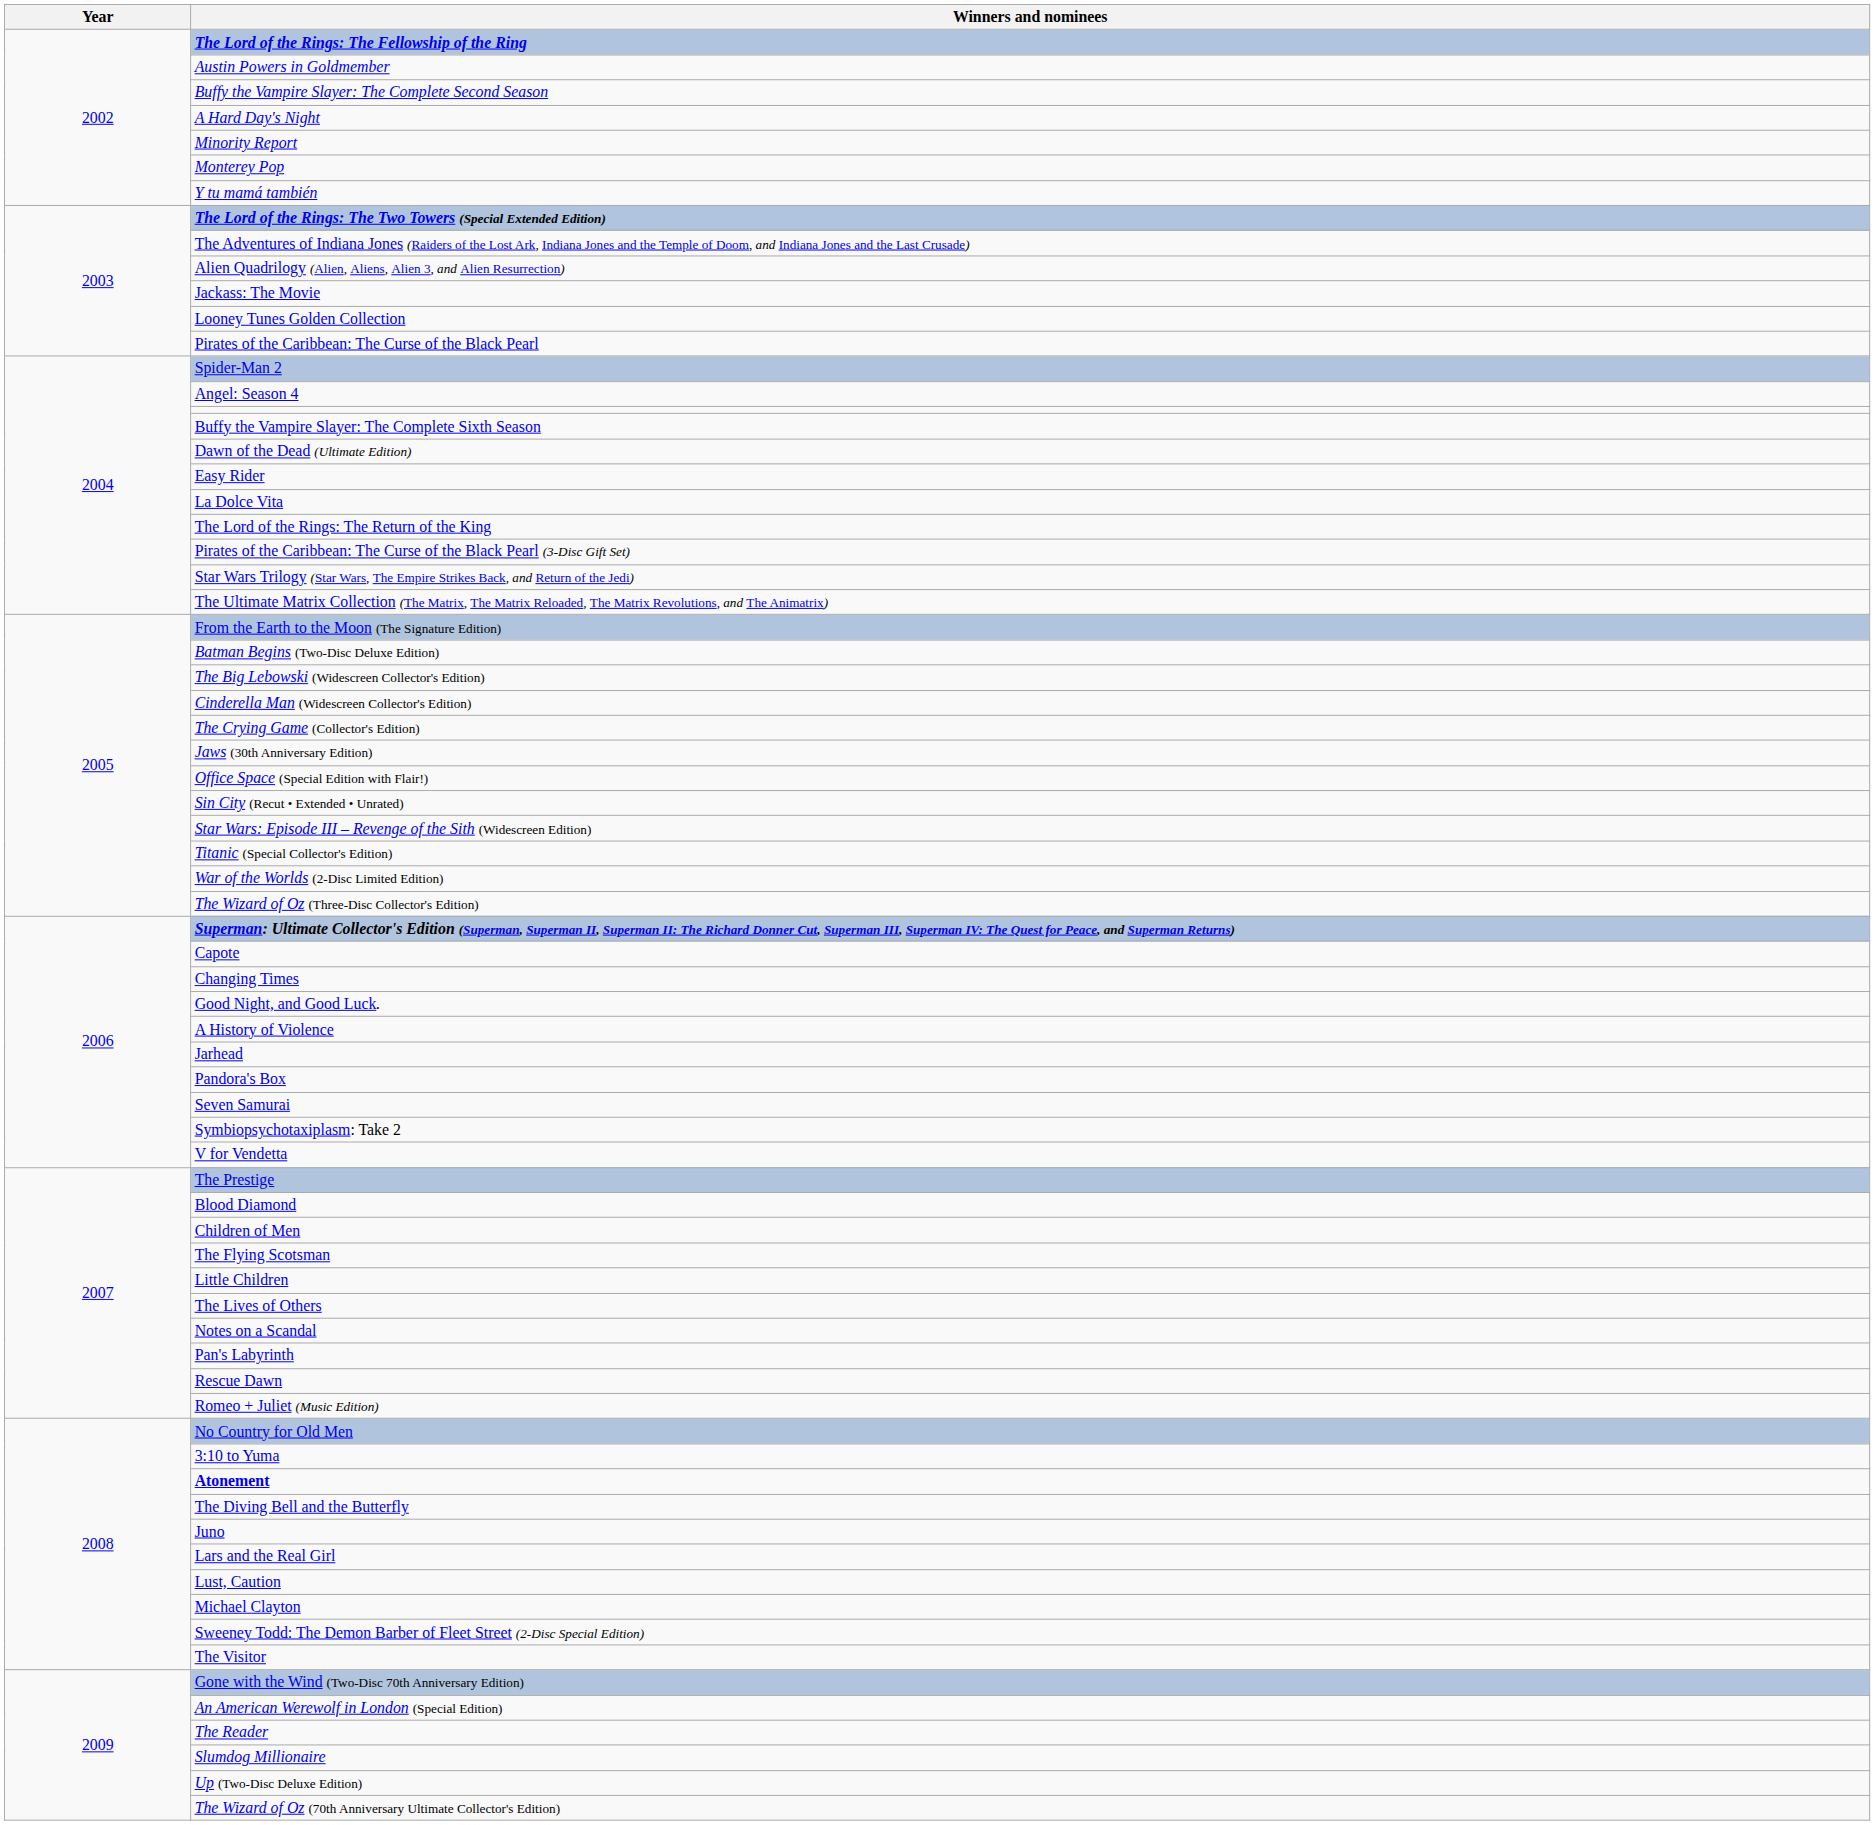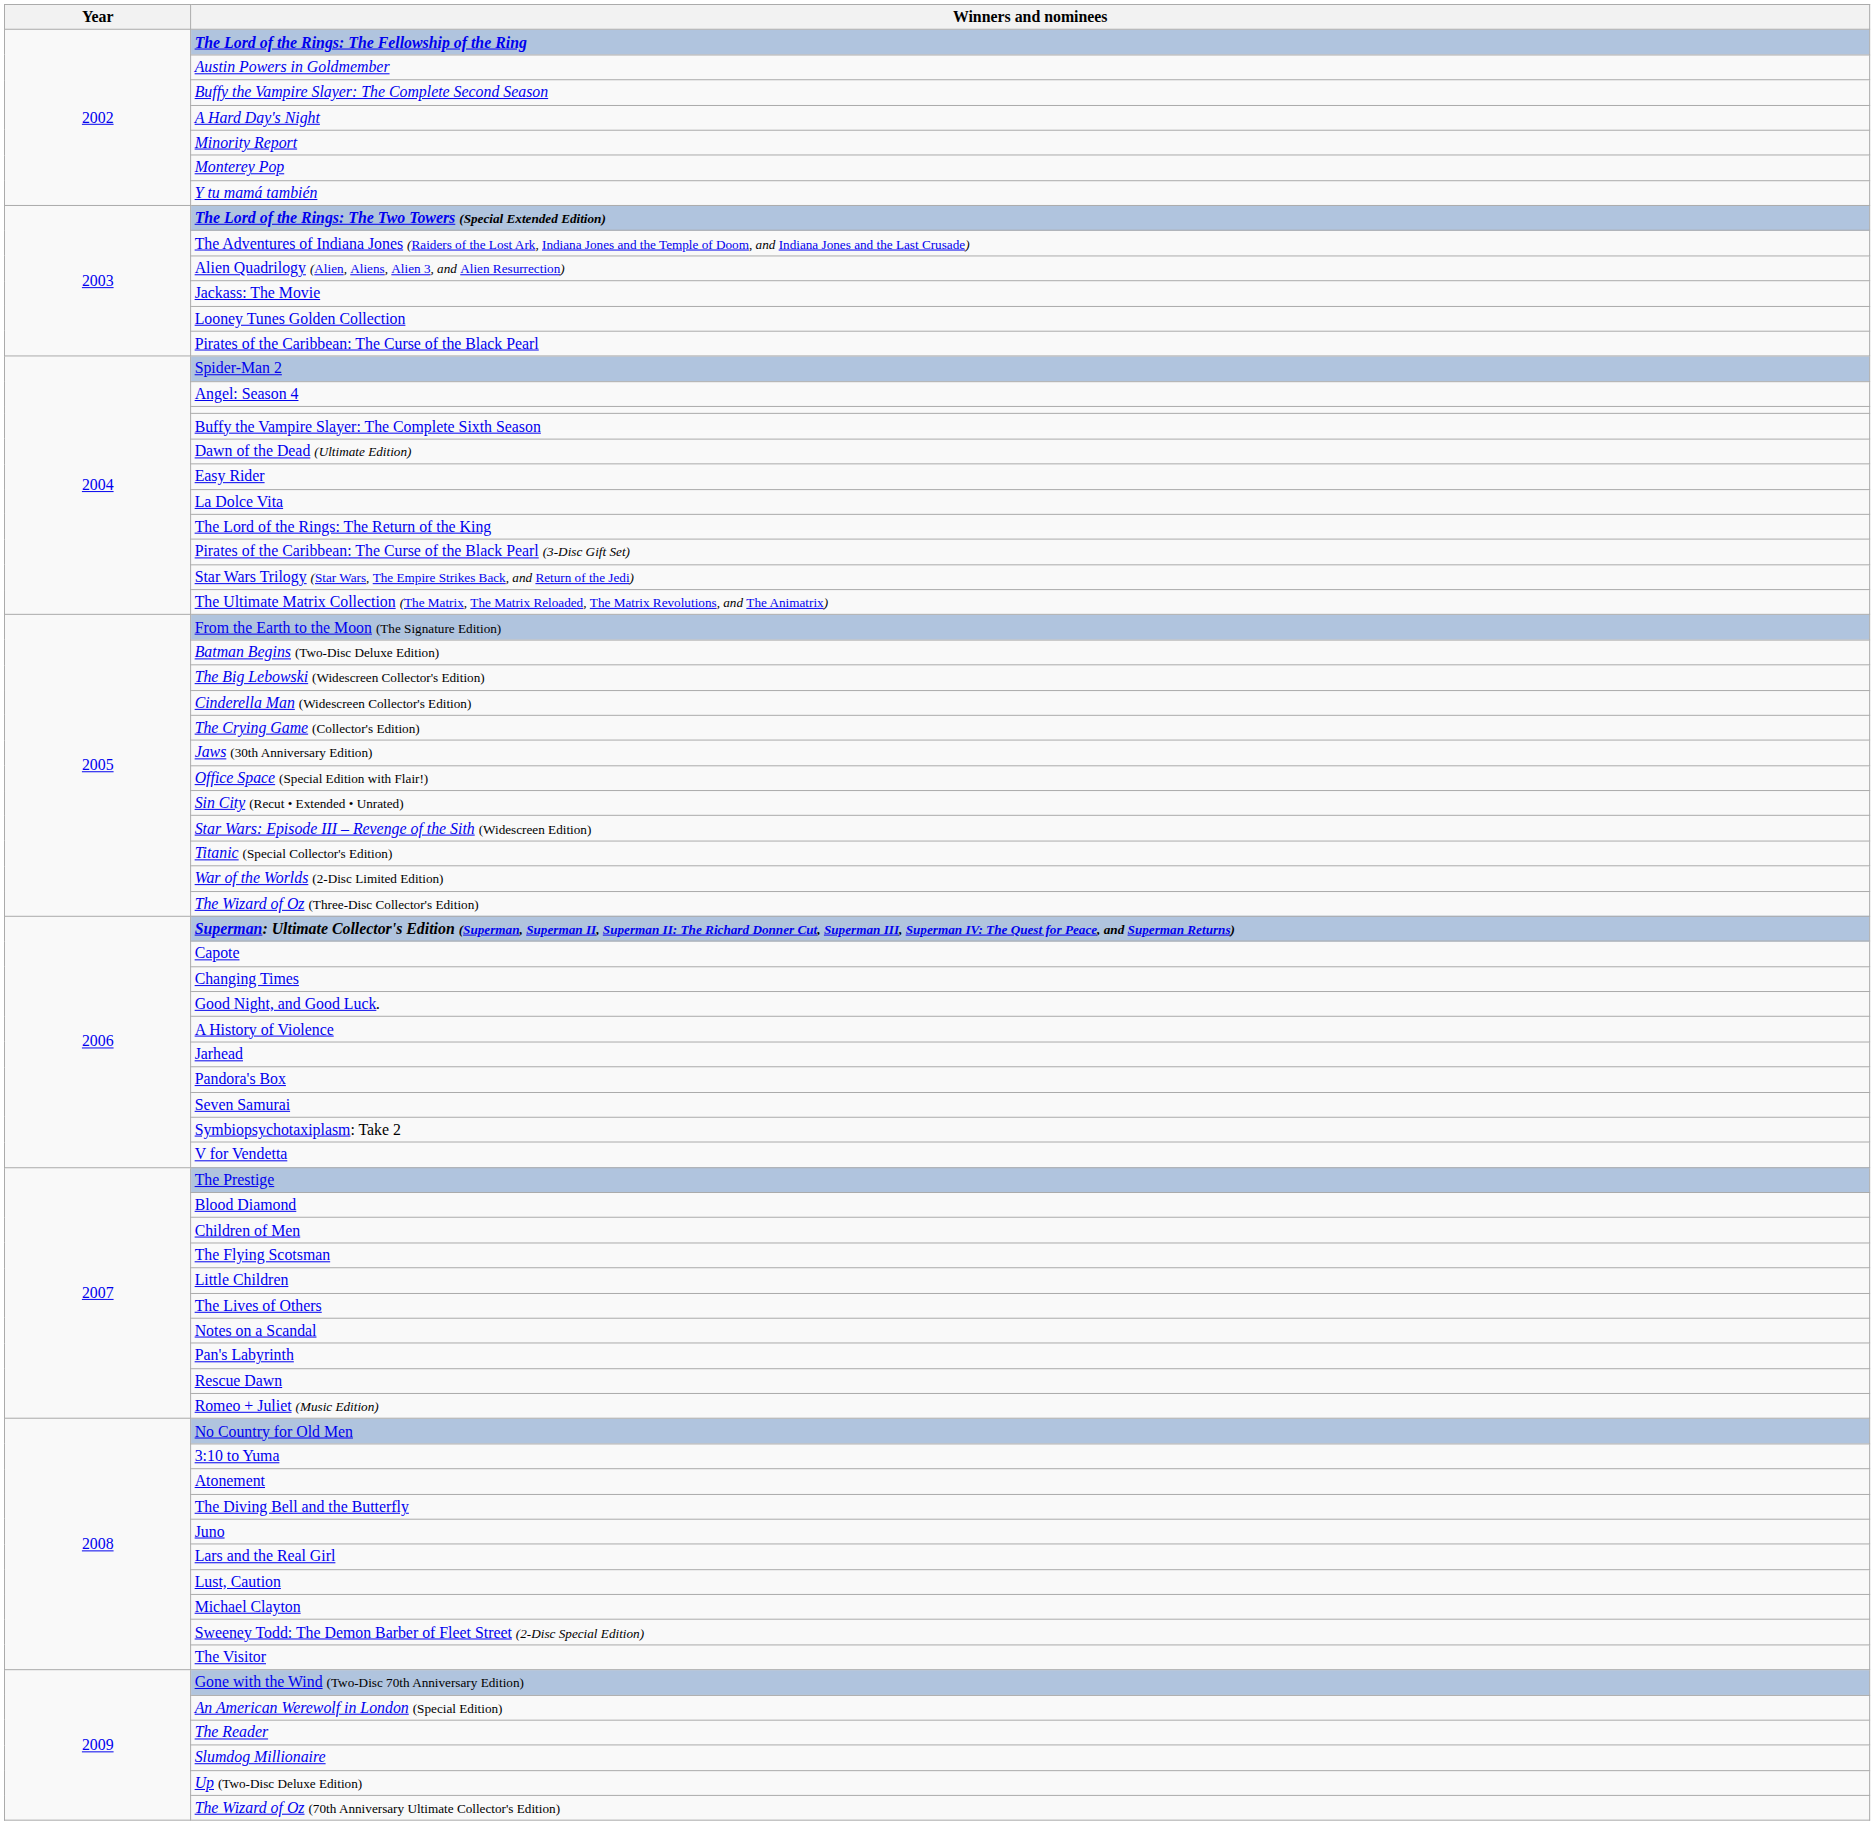(232, 1481) bold -> (230, 1481) normal
